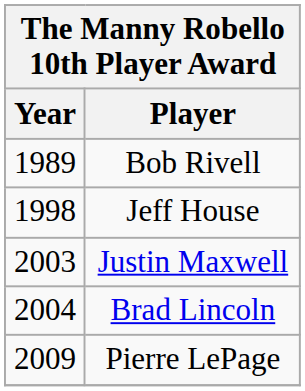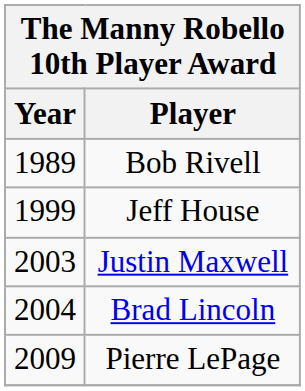(45, 211) 1998 -> (45, 211) 1999
